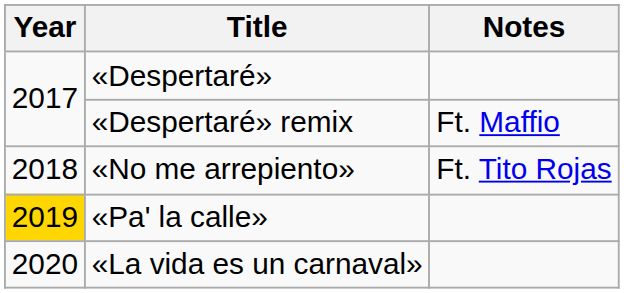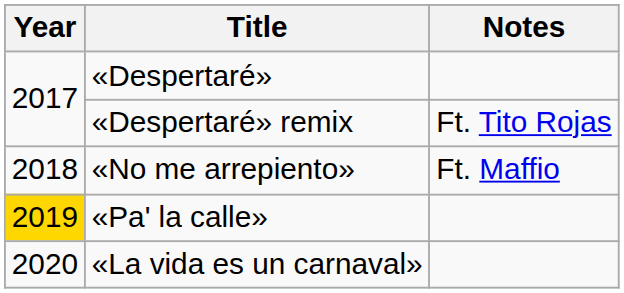(498, 122) Ft. Maffio -> (524, 122) Ft. Tito Rojas
(524, 169) Ft. Tito Rojas -> (498, 169) Ft. Maffio
